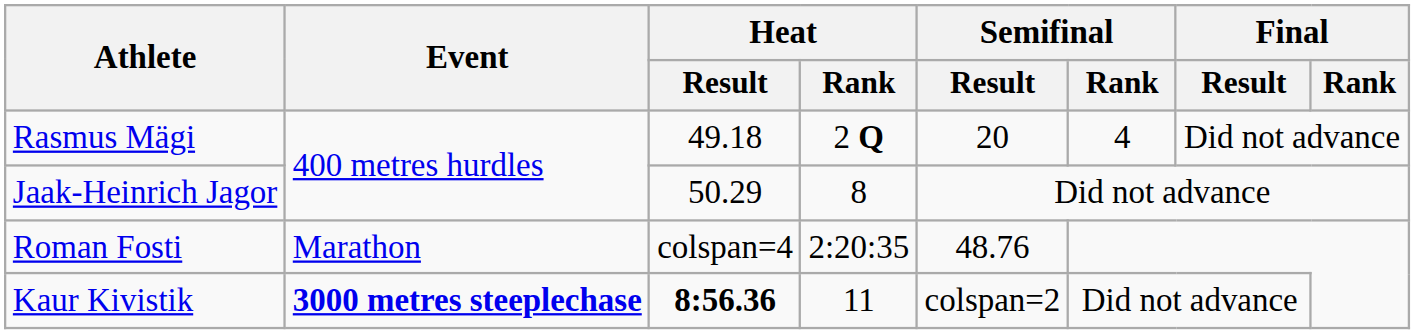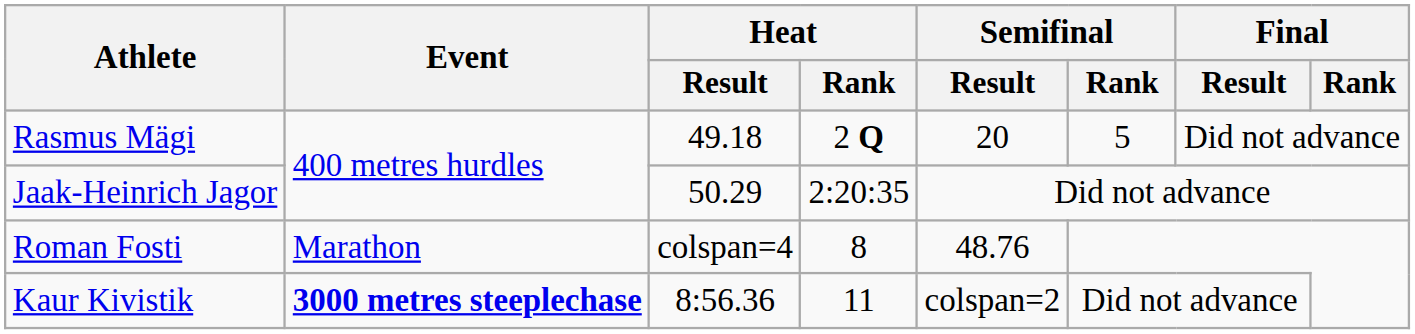(1122, 137) 4 -> (1122, 137) 5
(859, 192) 8 -> (859, 192) 2:20:35
(859, 246) 2:20:35 -> (859, 246) 8
(725, 301) bold -> (725, 301) normal
